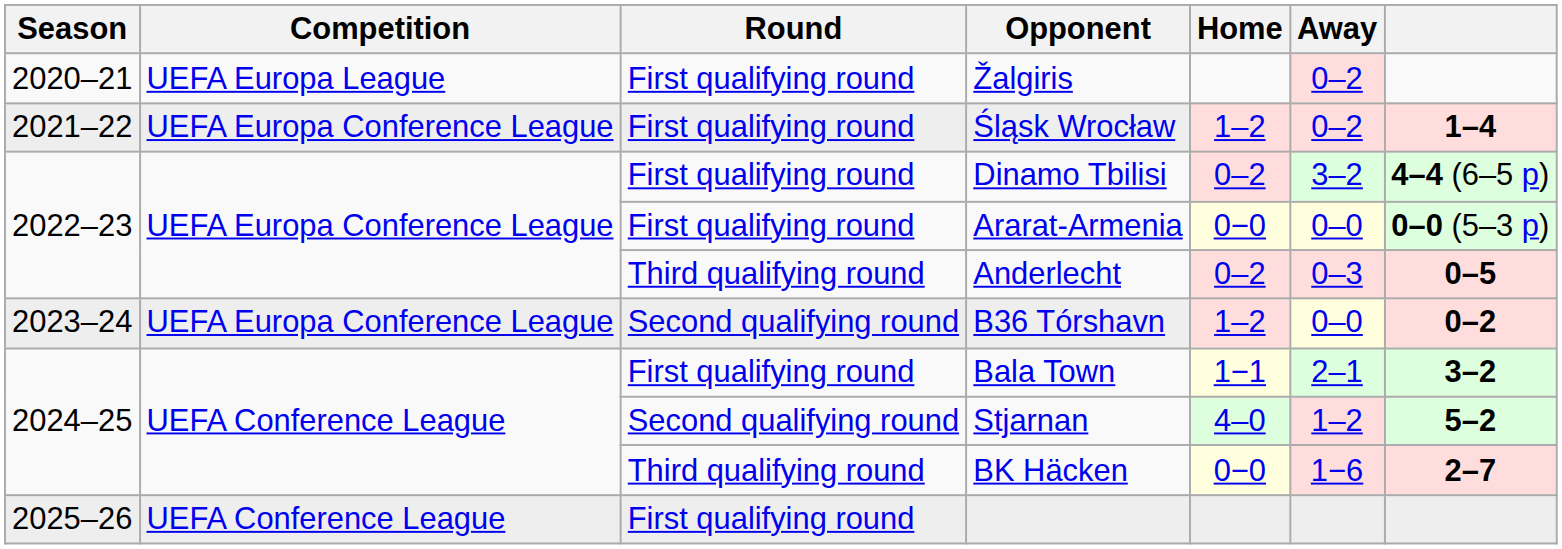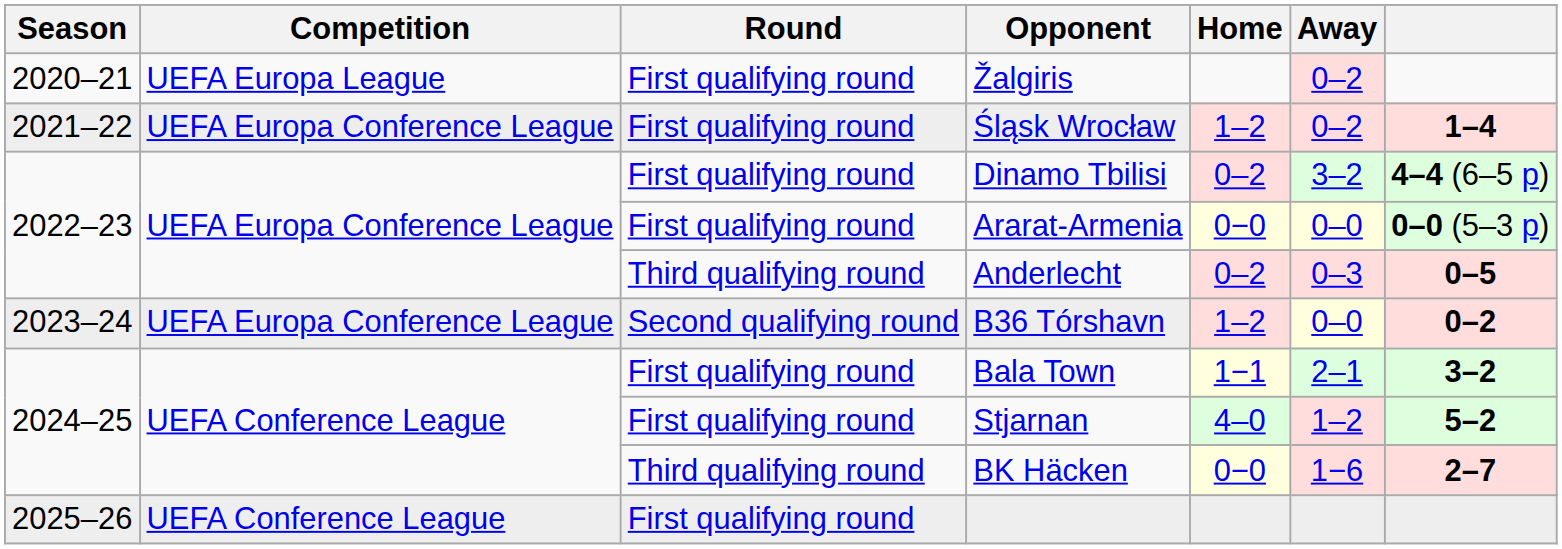(793, 420) Second qualifying round -> (771, 420) First qualifying round
